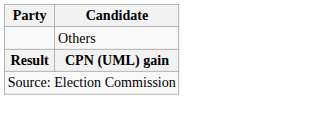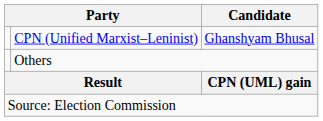+ row: (106, 37)
